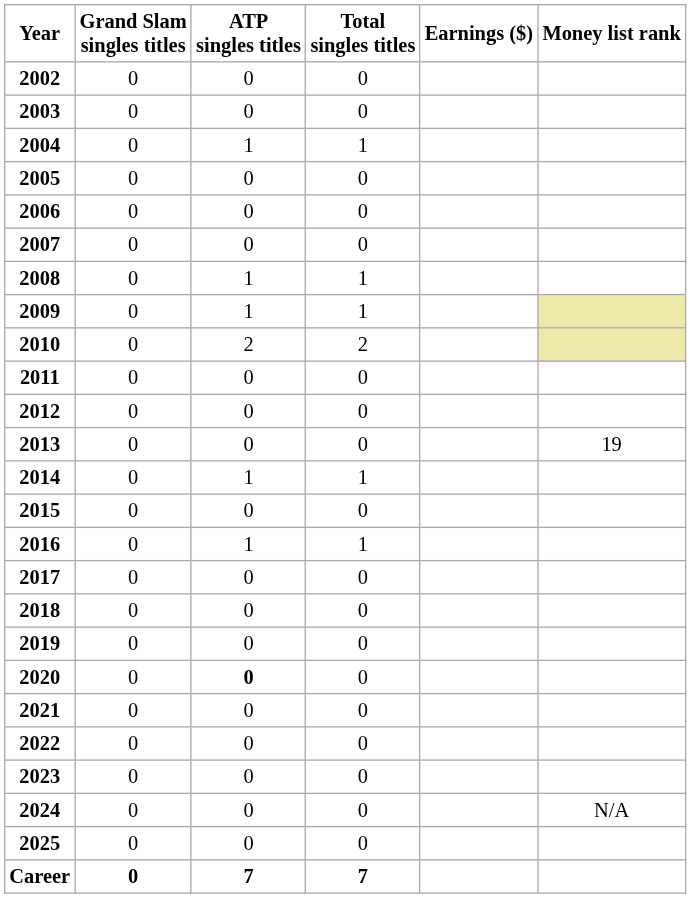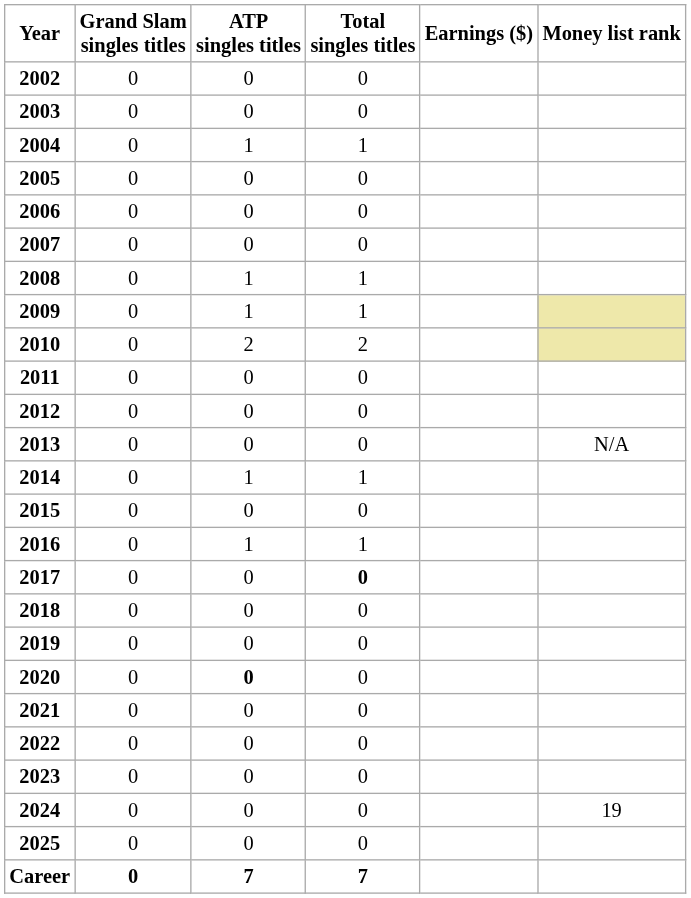(612, 444) 19 -> (612, 444) N/A
(363, 577) normal -> (363, 577) bold
(612, 809) N/A -> (612, 809) 19
